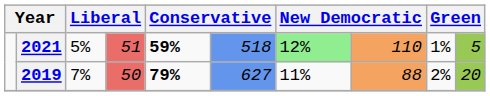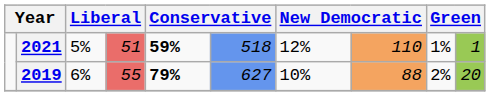(295, 47) lightgreen background -> (295, 47) no background
(476, 47) 5 -> (476, 47) 1
(80, 76) 7% -> (80, 76) 6%
(131, 76) 50 -> (131, 76) 55
(295, 76) 11% -> (295, 76) 10%
